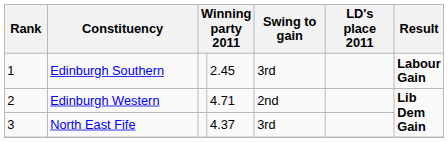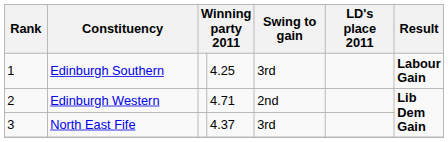(222, 70) 2.45 -> (222, 70) 4.25
